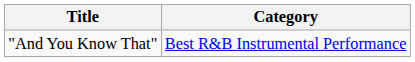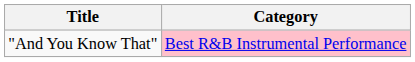(286, 43) no background -> (286, 43) pink background
